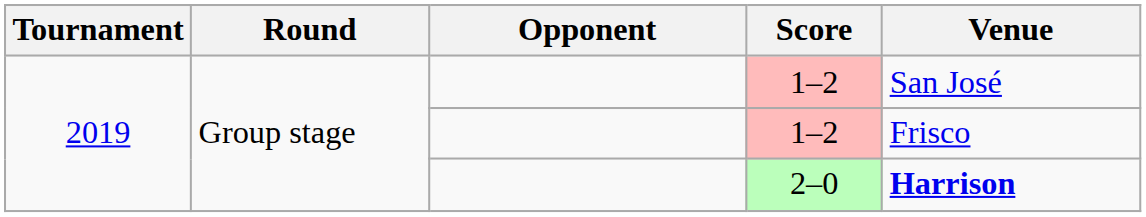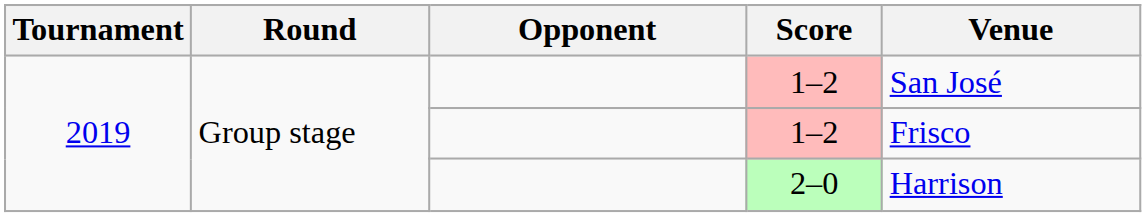(953, 183) bold -> (946, 183) normal
